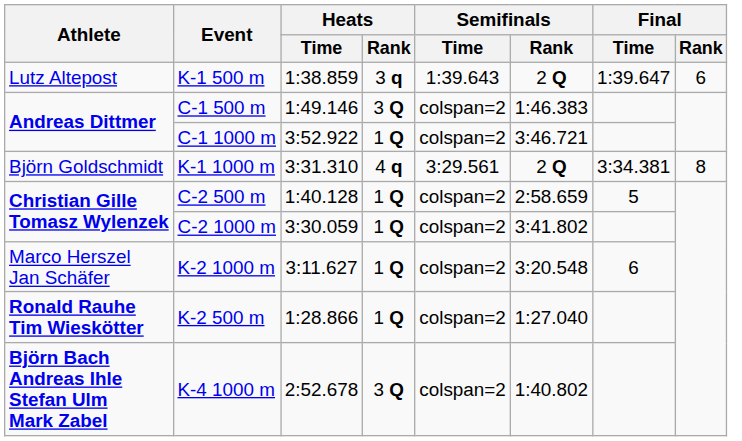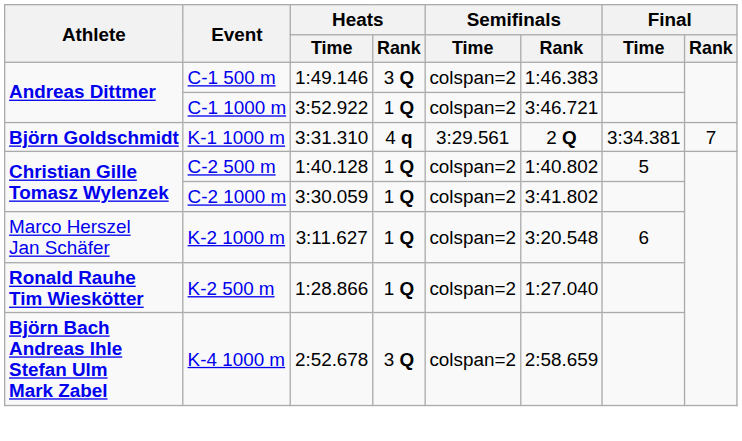- row: (221, 78)
(86, 167) normal -> (94, 137) bold
(701, 167) 8 -> (711, 137) 7
(551, 197) 2:58.659 -> (561, 167) 1:40.802
(551, 390) 1:40.802 -> (561, 360) 2:58.659
